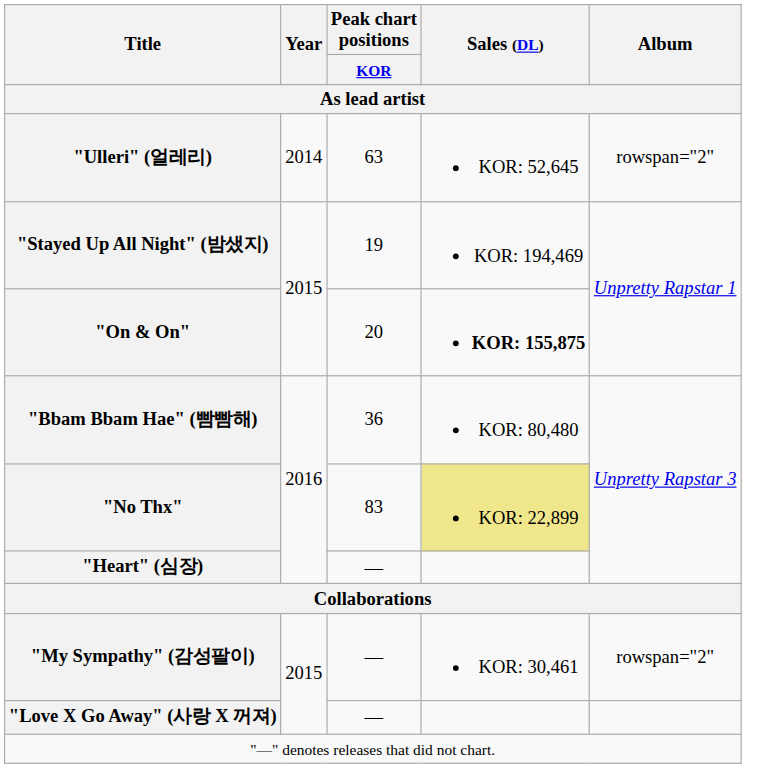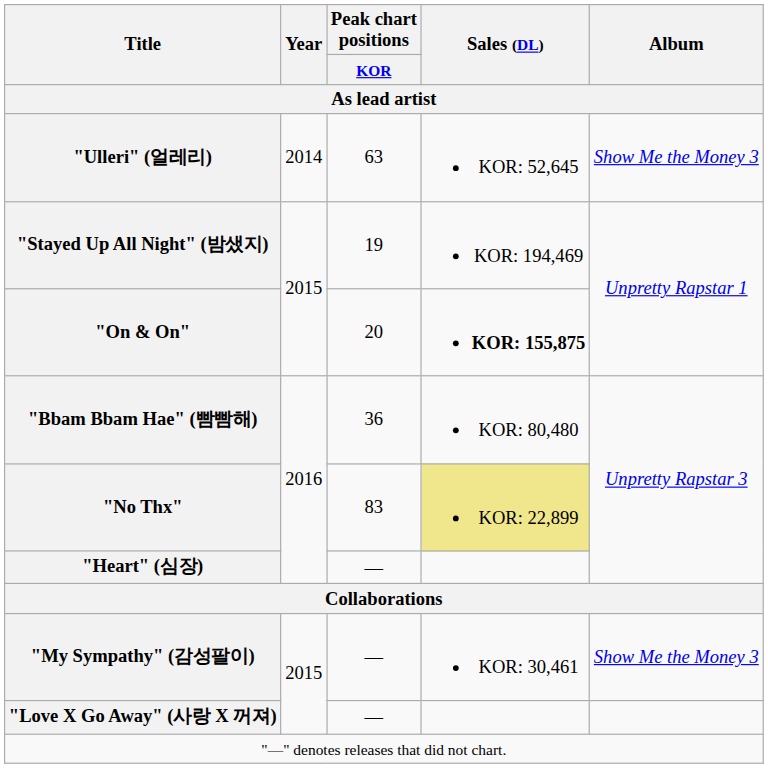(665, 157) rowspan="2" -> (676, 157) Show Me the Money 3
(665, 656) rowspan="2" -> (676, 656) Show Me the Money 3
